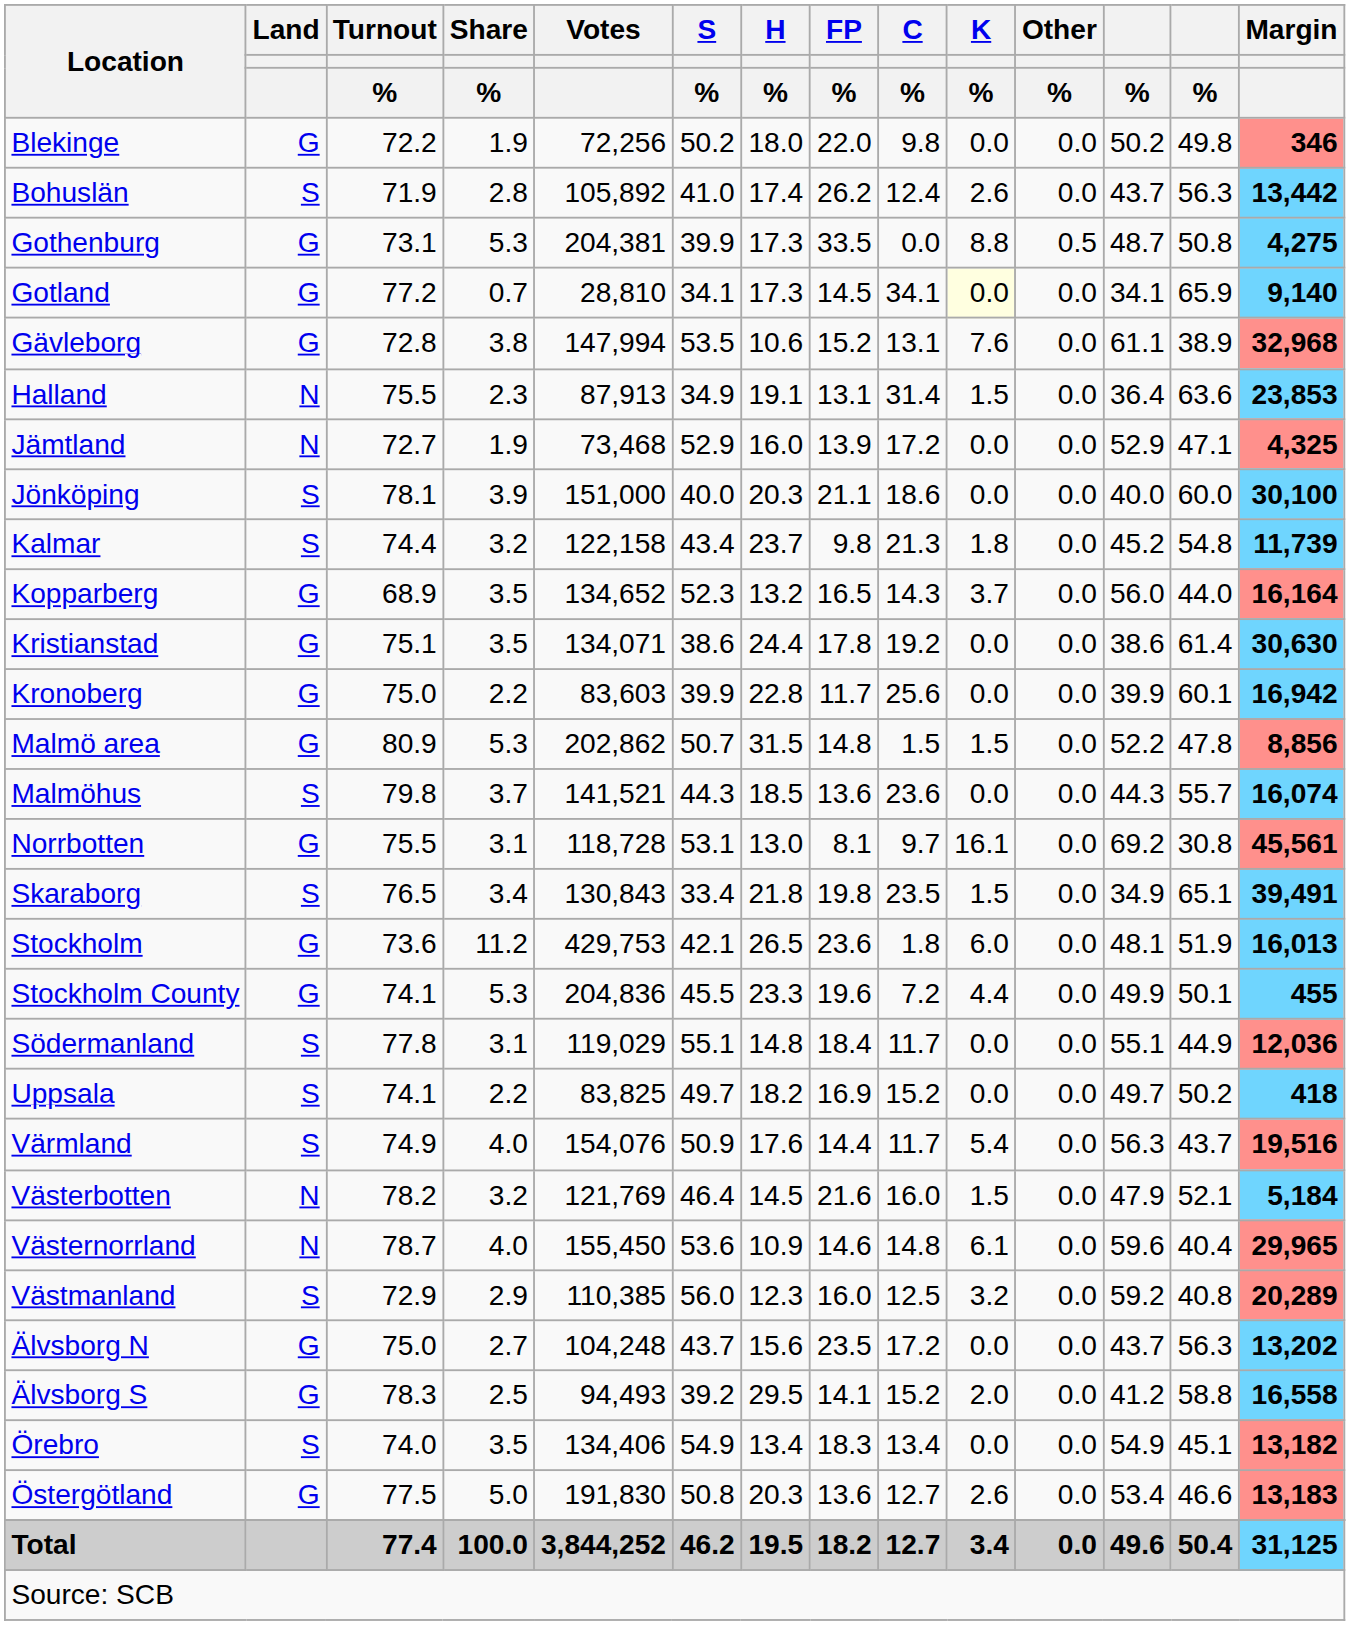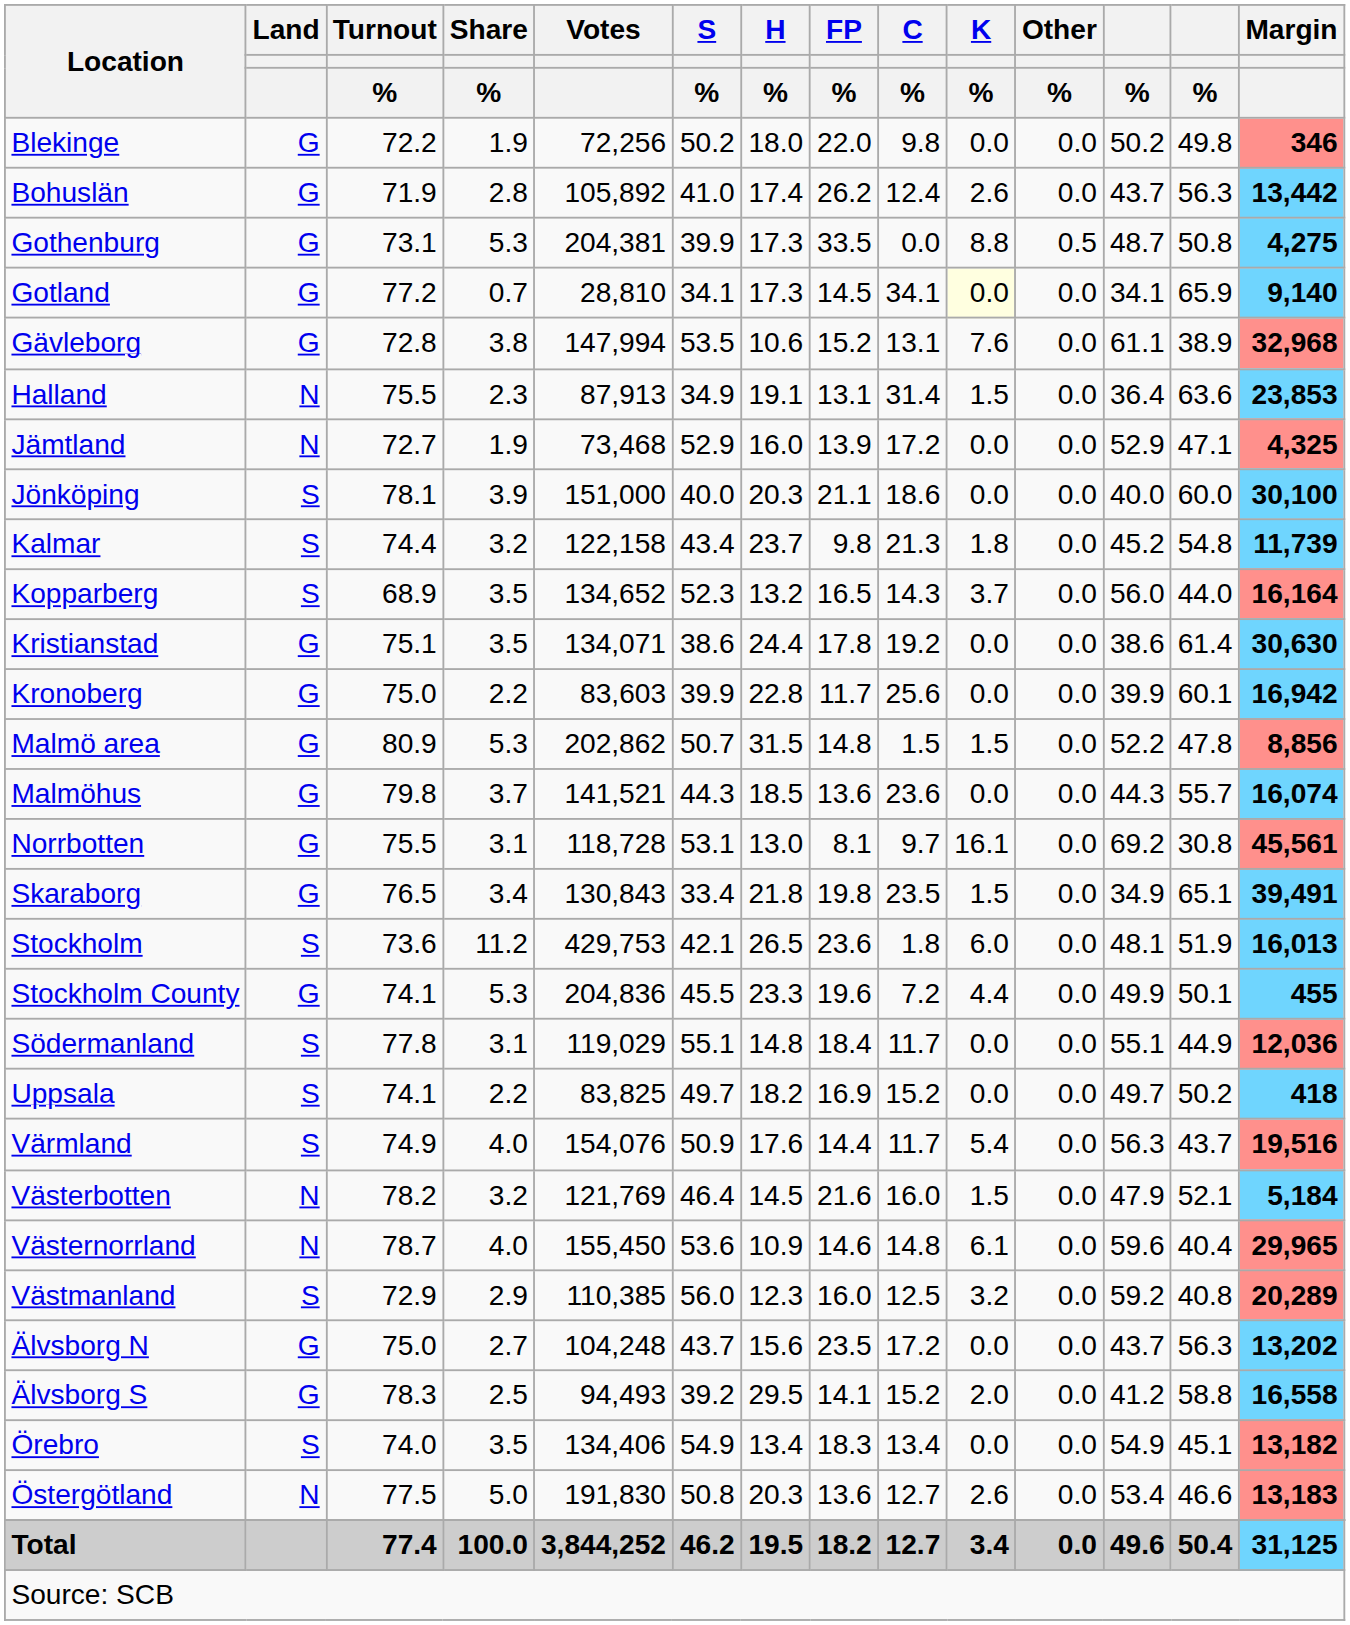(310, 192) S -> (309, 192) G
(309, 593) G -> (310, 593) S
(310, 793) S -> (309, 793) G
(310, 893) S -> (309, 893) G
(309, 943) G -> (310, 943) S
(309, 1494) G -> (310, 1494) N
